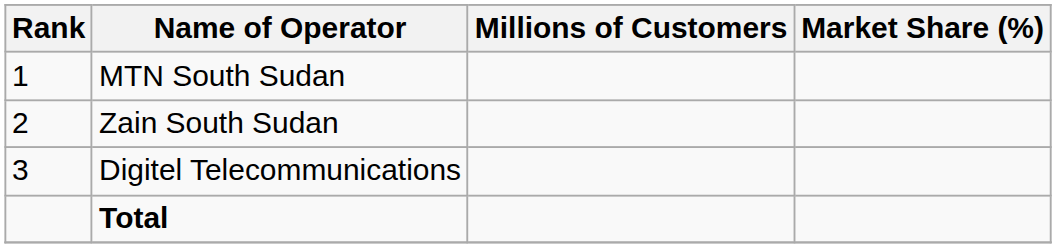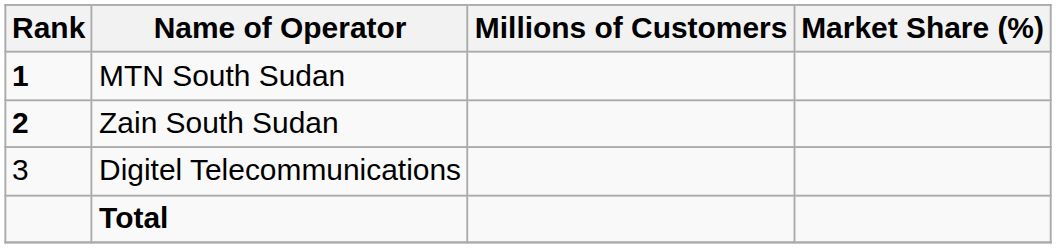(20, 75) normal -> (20, 75) bold
(20, 123) normal -> (20, 123) bold
